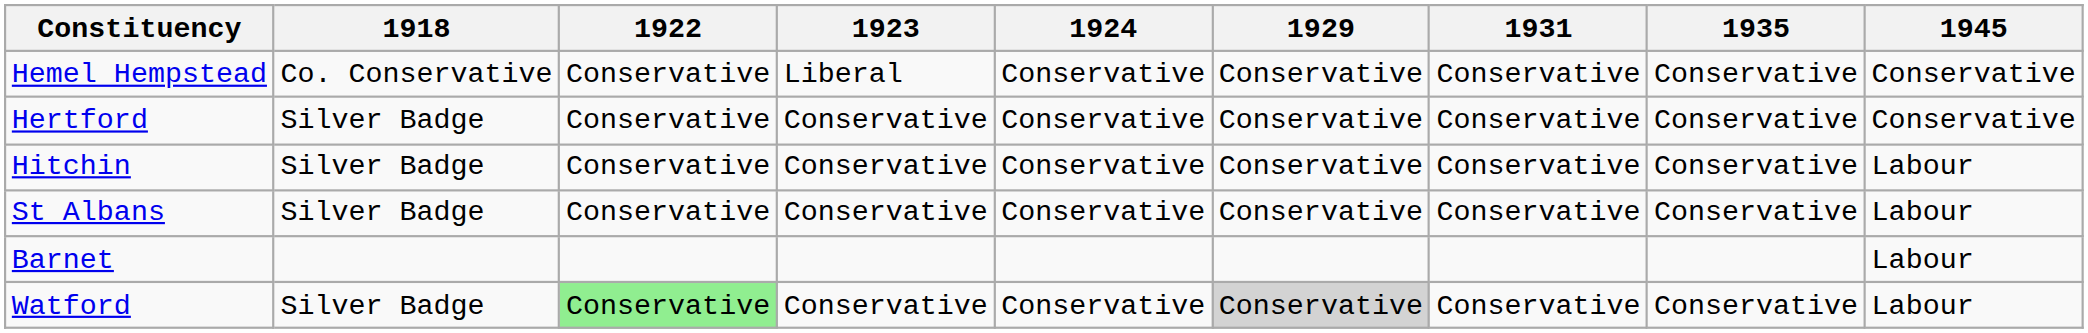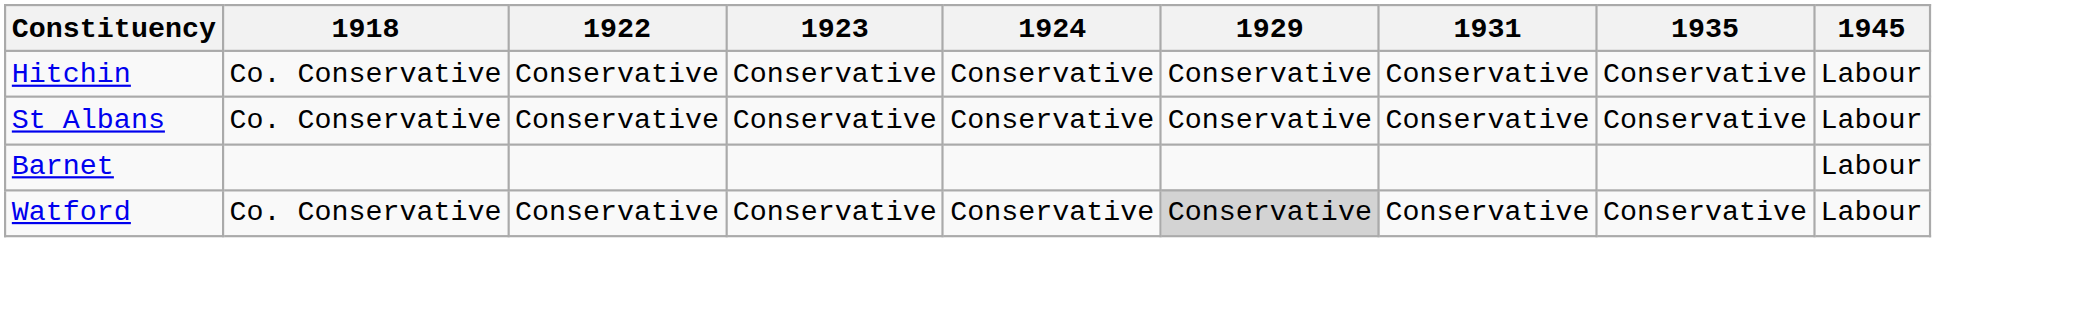- row: (139, 74)
- row: (80, 121)
(383, 167) Silver Badge -> (365, 74) Co. Conservative
(383, 213) Silver Badge -> (365, 121) Co. Conservative
(383, 305) Silver Badge -> (365, 213) Co. Conservative
(668, 305) lightgreen background -> (617, 213) no background
